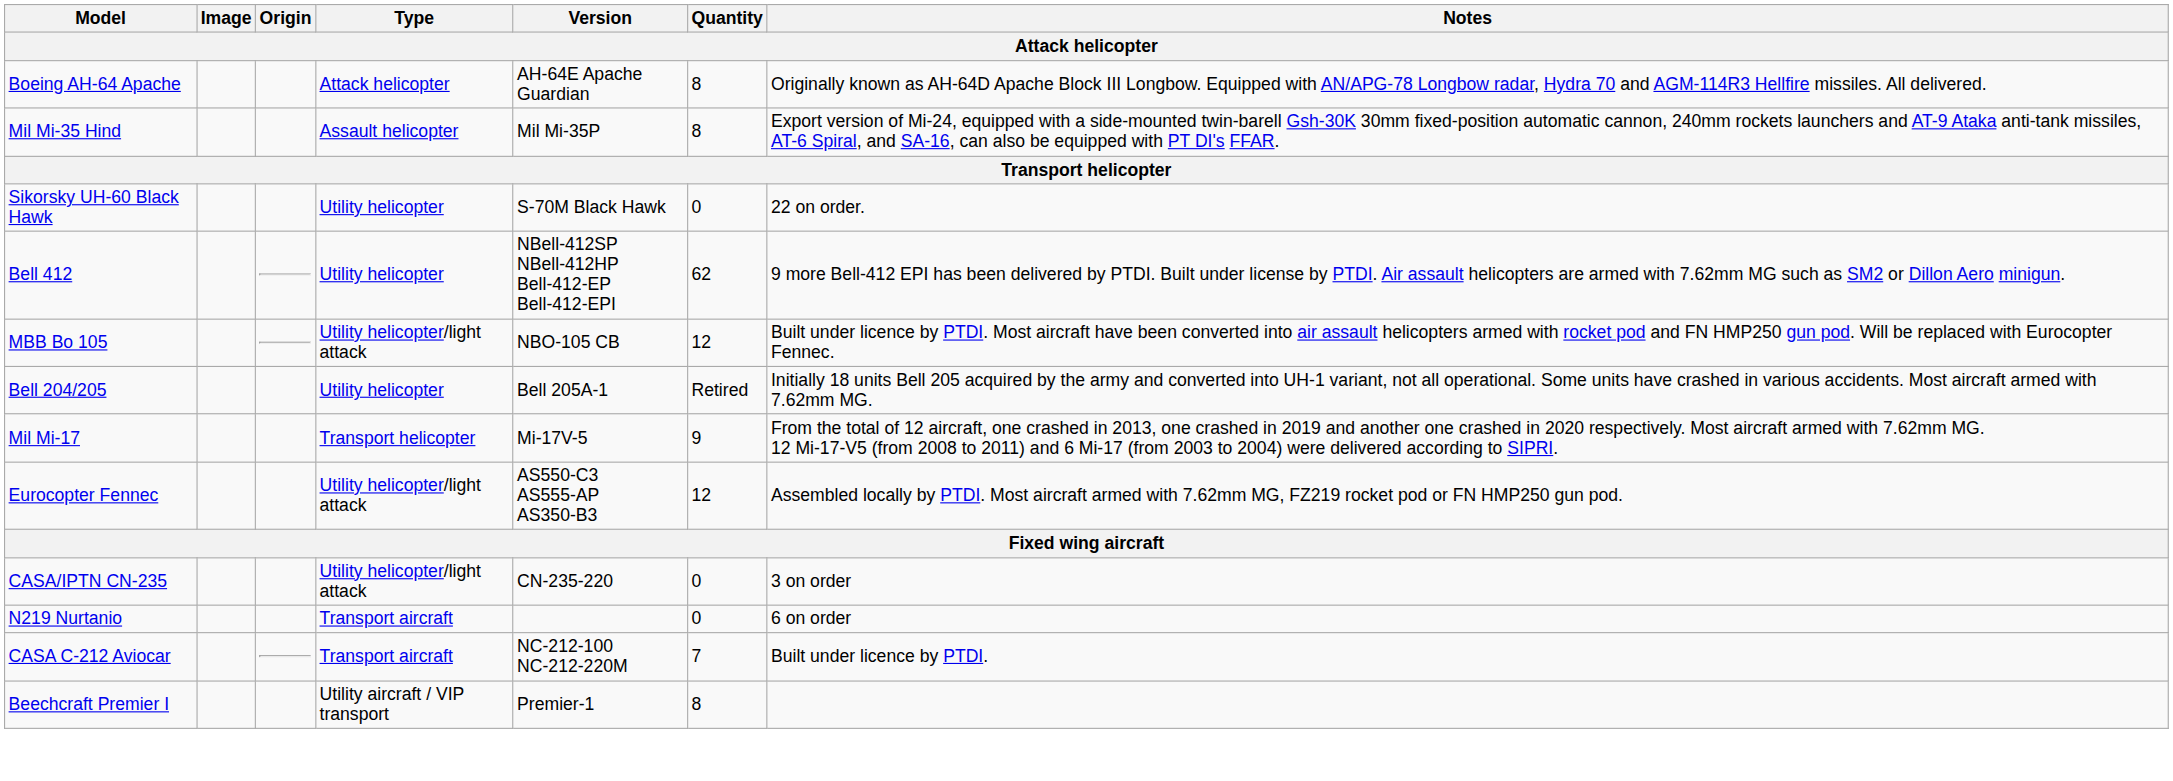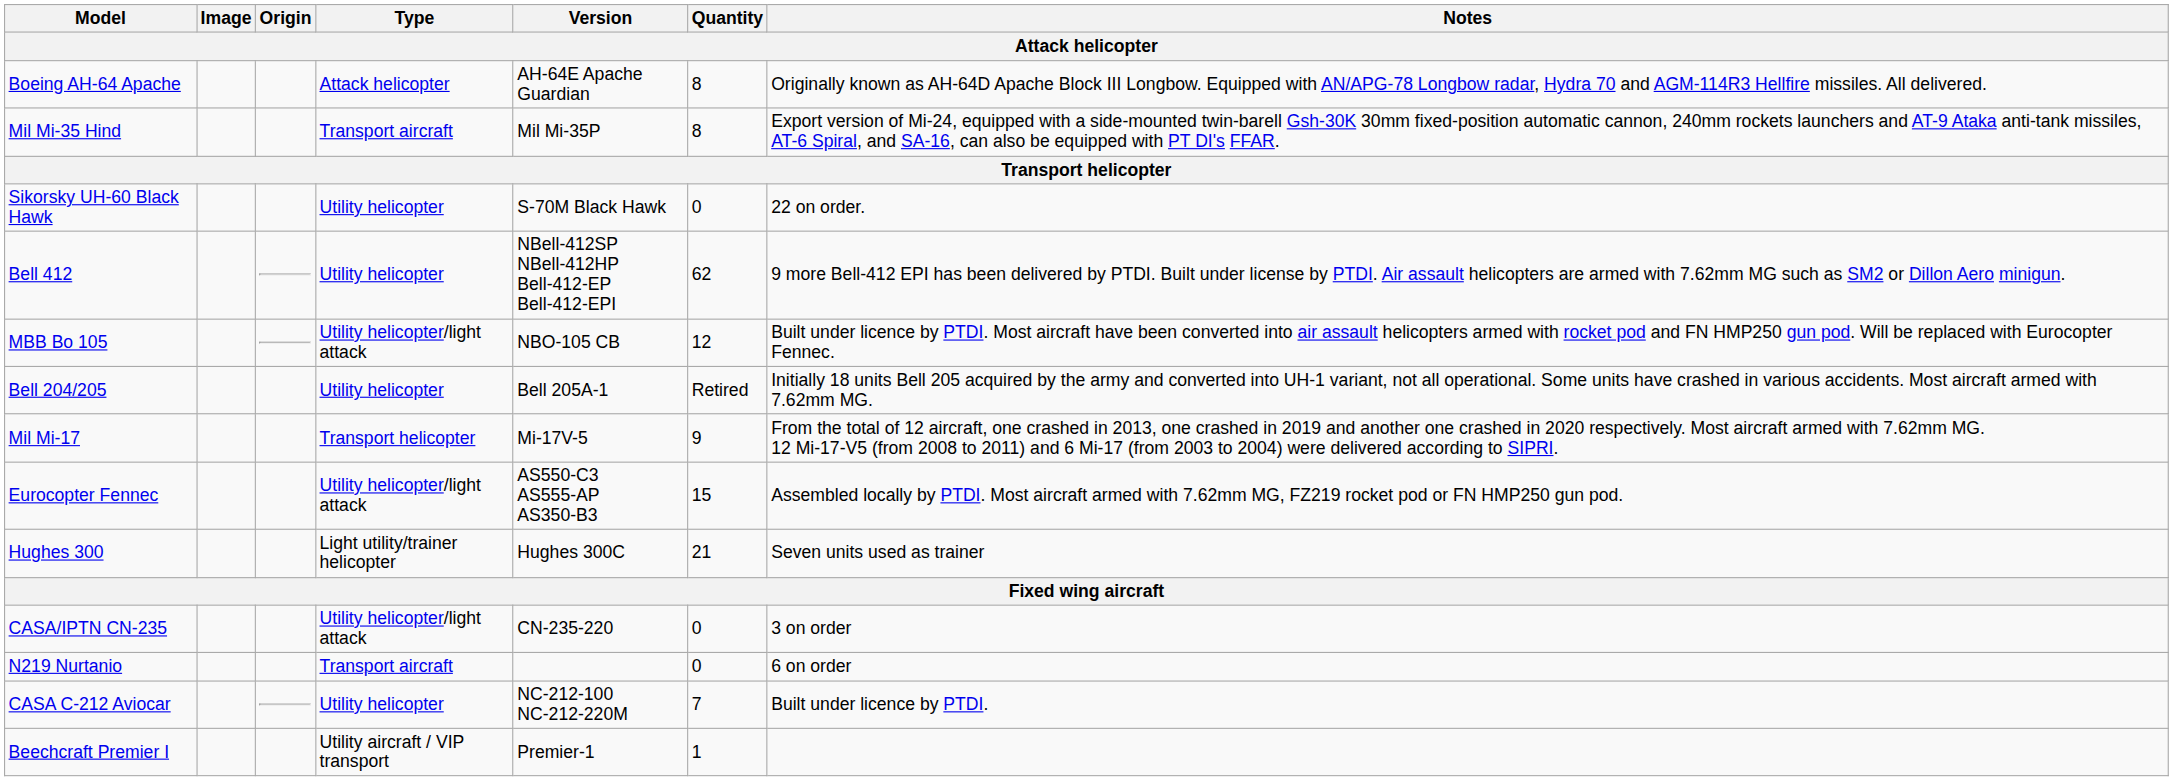(389, 131) Assault helicopter -> (386, 131) Transport aircraft
(701, 495) 12 -> (701, 495) 15
+ row: (56, 553)
(386, 656) Transport aircraft -> (382, 704) Utility helicopter
(696, 704) 8 -> (697, 752) 1
